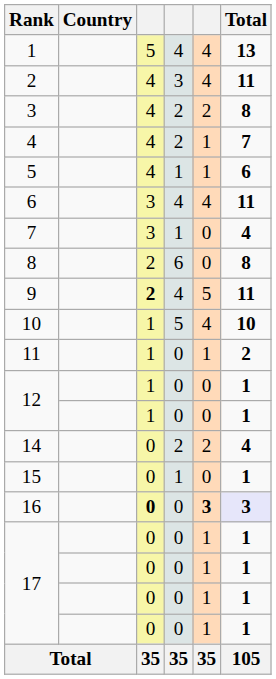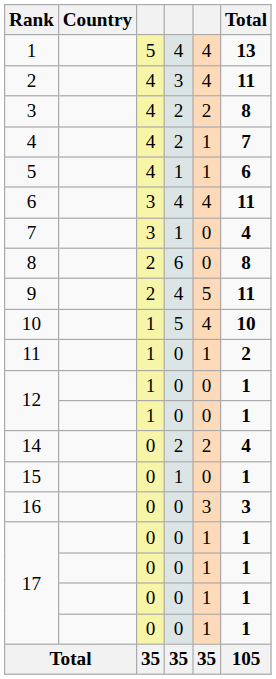(150, 293) bold -> (150, 293) normal
(150, 506) bold -> (150, 506) normal
(207, 506) bold -> (207, 506) normal
(246, 506) lavender background -> (246, 506) no background
